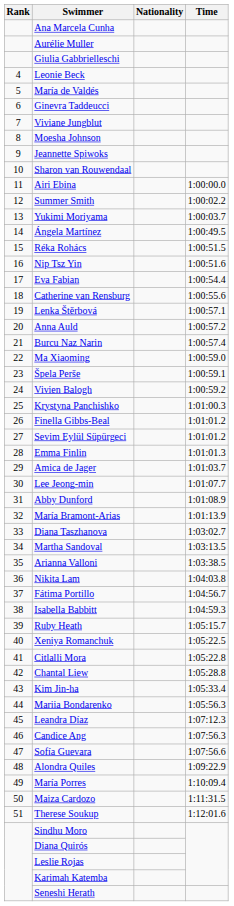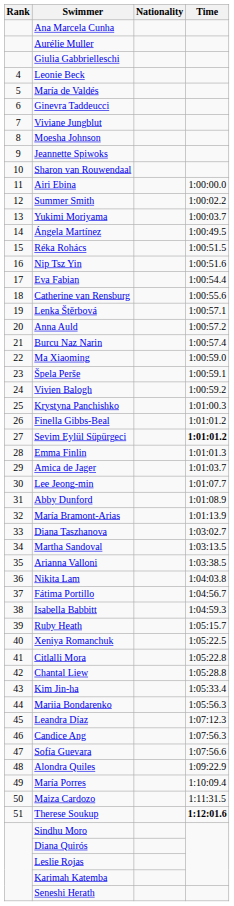(207, 437) normal -> (207, 437) bold
(207, 814) normal -> (207, 814) bold
